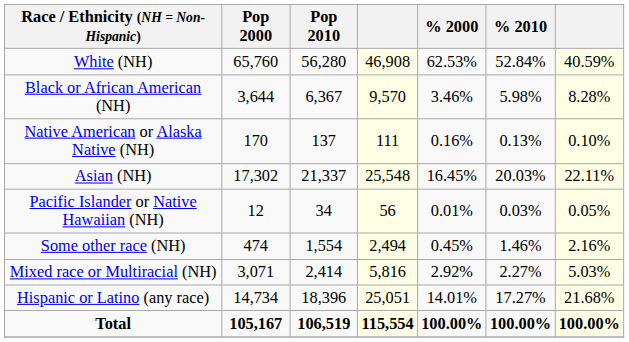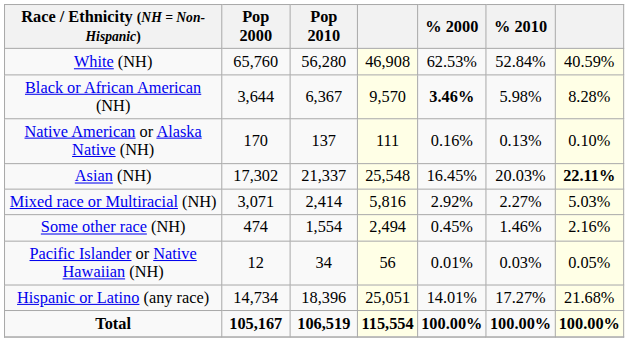(452, 96) normal -> (452, 96) bold
(589, 176) normal -> (589, 176) bold
rows swapped: (113, 211) <-> (113, 272)
